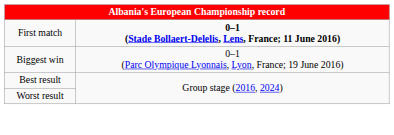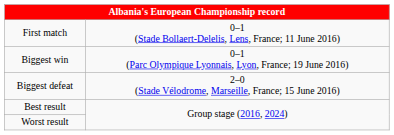(233, 33) bold -> (237, 33) normal
+ row: (45, 86)
